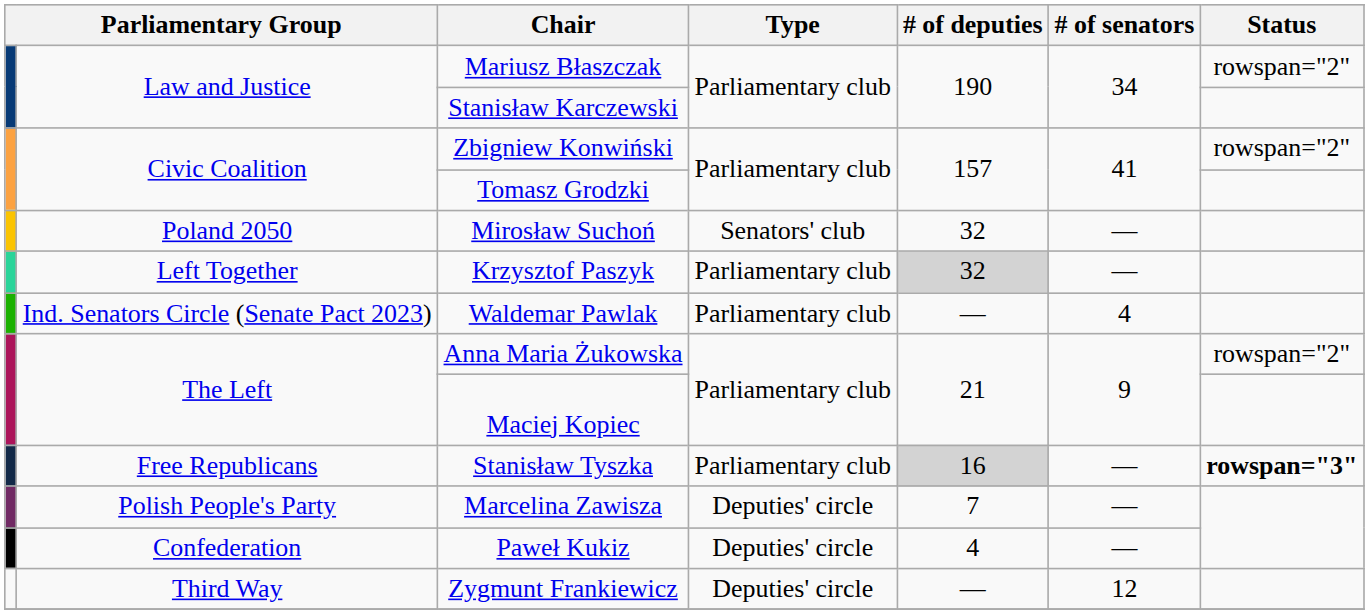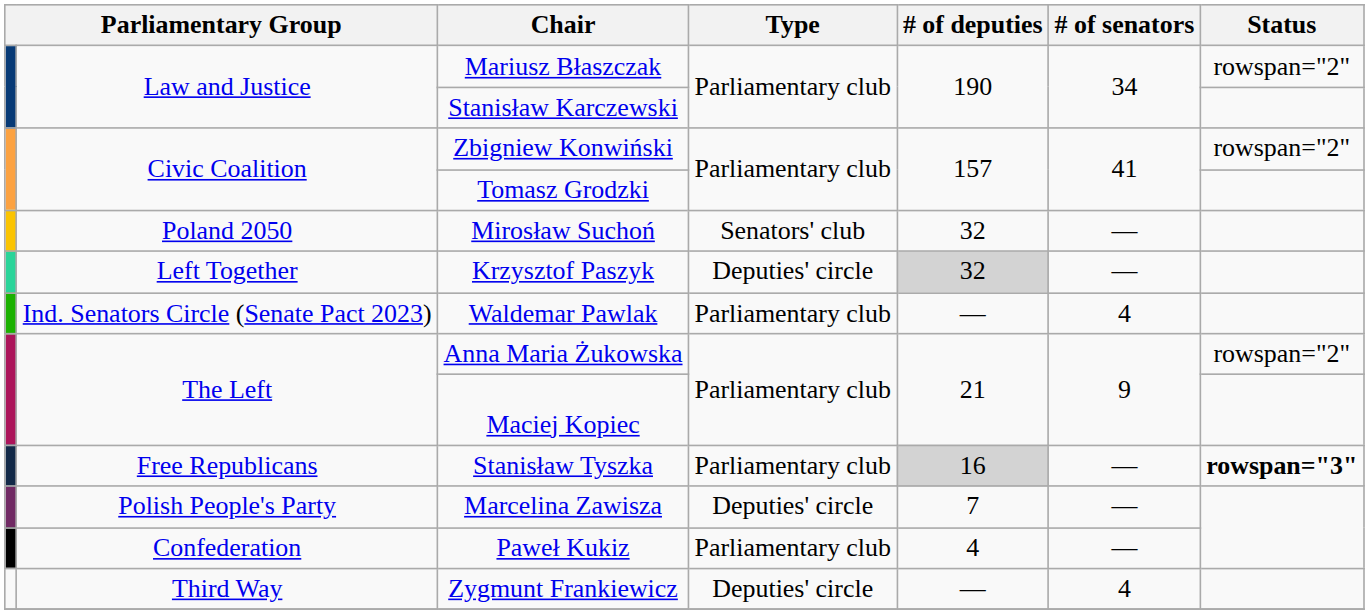(793, 271) Parliamentary club -> (793, 271) Deputies' circle
(793, 547) Deputies' circle -> (793, 547) Parliamentary club
(1124, 588) 12 -> (1124, 588) 4
